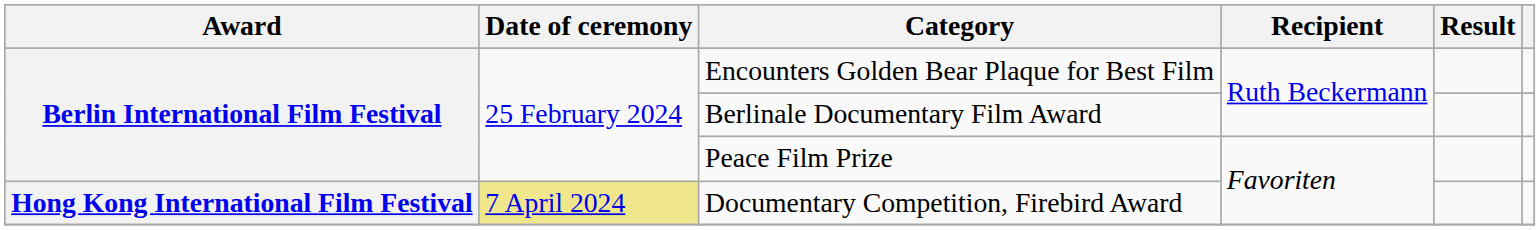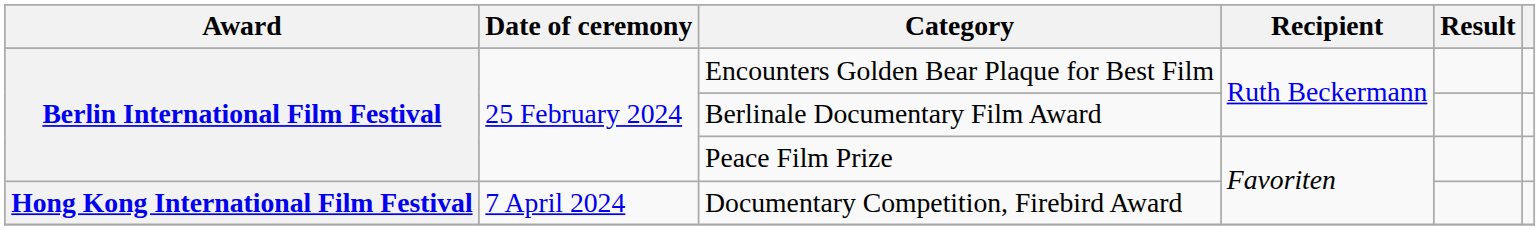(555, 202) khaki background -> (555, 202) no background
